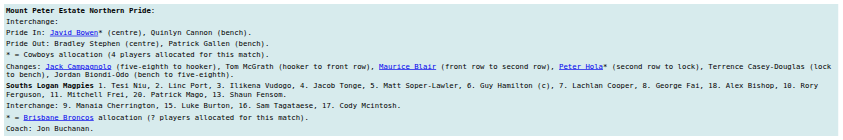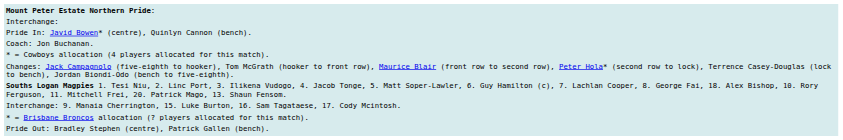(138, 44) Pride Out: Bradley Stephen (centre), Patrick Gallen (bench). -> (50, 44) Coach: Jon Buchanan.
(50, 128) Coach: Jon Buchanan. -> (138, 128) Pride Out: Bradley Stephen (centre), Patrick Gallen (bench).
